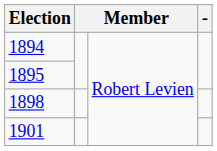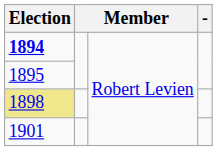(26, 46) normal -> (26, 46) bold
(26, 103) no background -> (26, 103) khaki background
